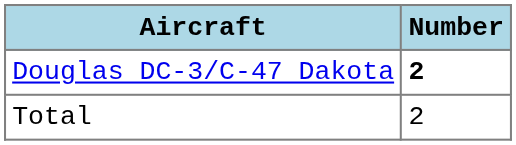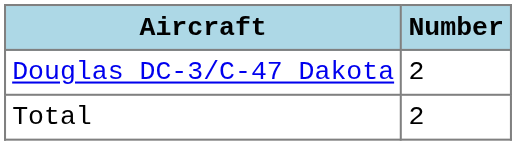(416, 72) bold -> (416, 72) normal
